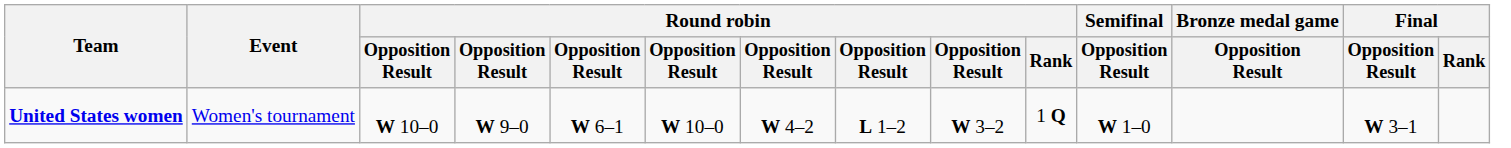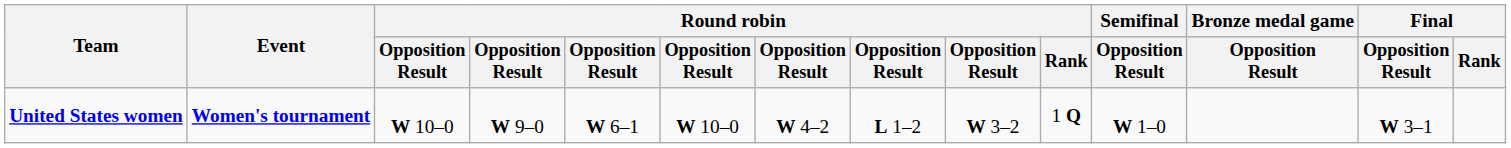(273, 115) normal -> (281, 115) bold
